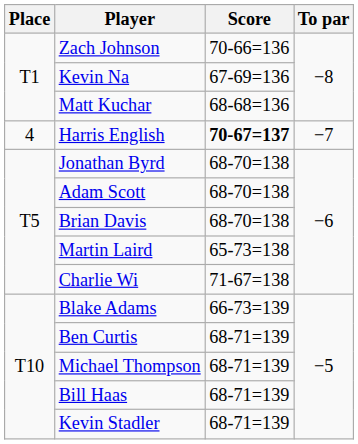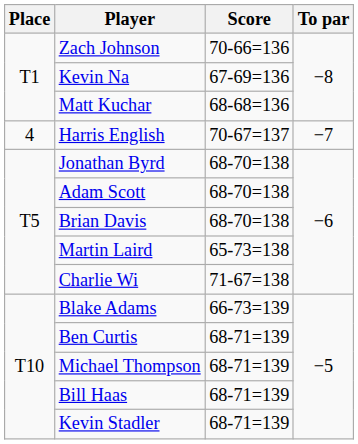(249, 134) bold -> (249, 134) normal
